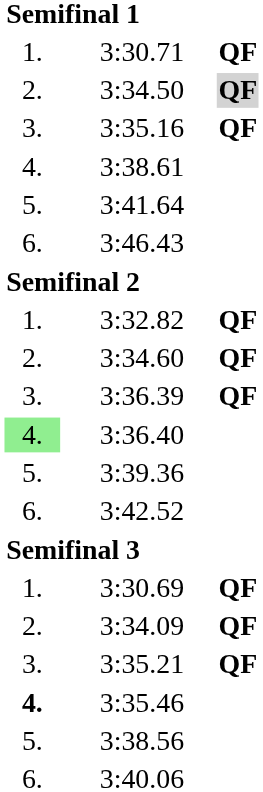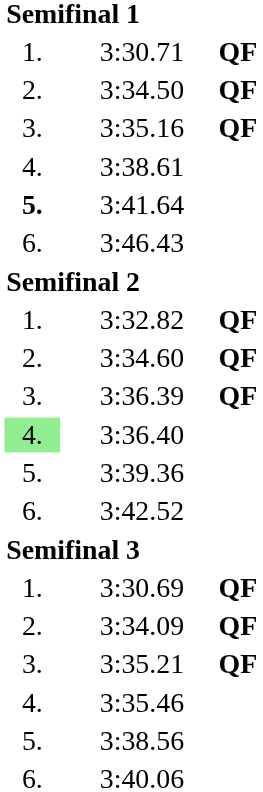(238, 90) lightgrey background -> (238, 90) no background
(32, 204) normal -> (32, 204) bold
(32, 702) bold -> (32, 702) normal
